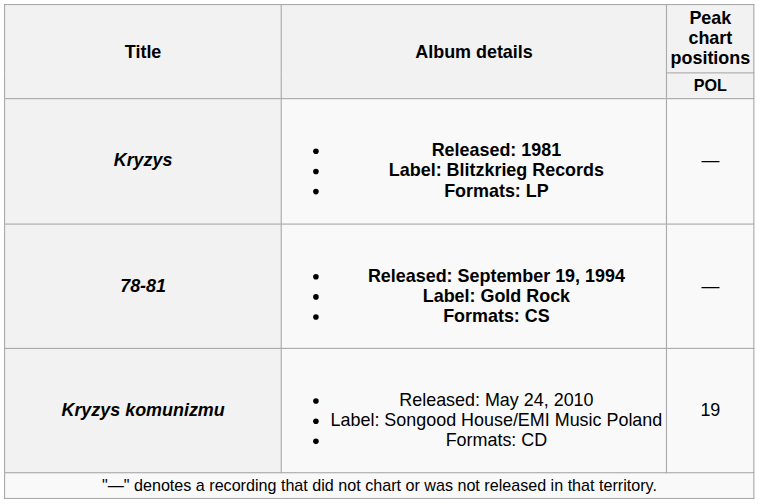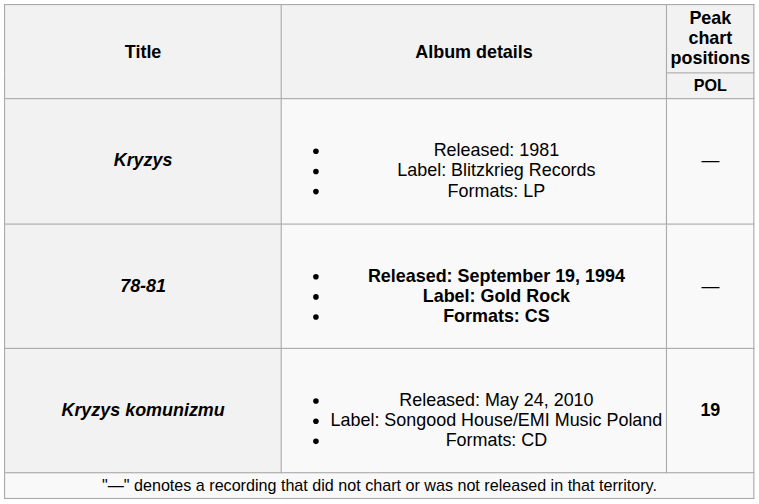(474, 171) bold -> (474, 171) normal
(710, 410) normal -> (710, 410) bold
